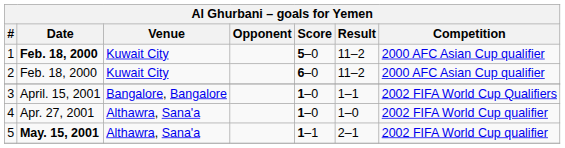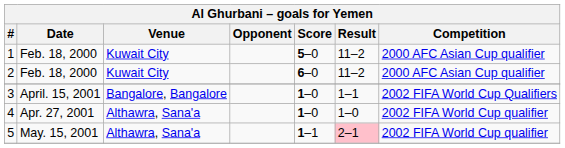(59, 53) bold -> (58, 53) normal
(59, 133) bold -> (59, 133) normal
(348, 133) no background -> (348, 133) pink background
